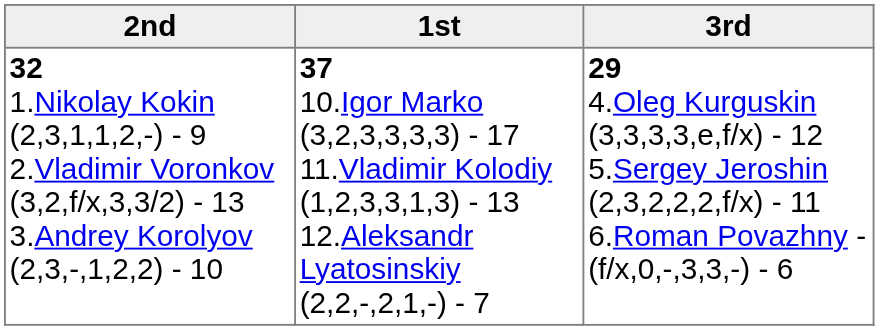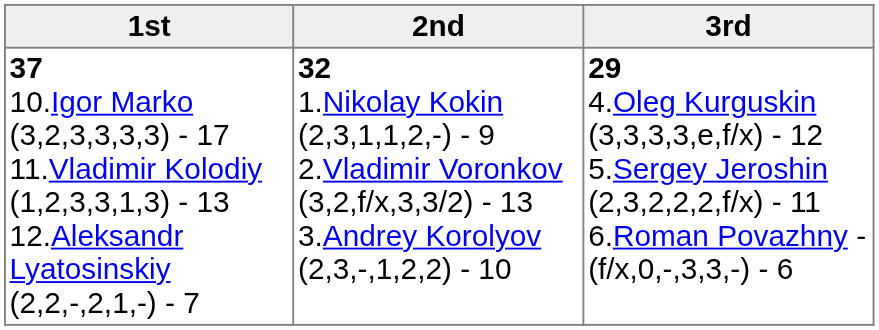columns swapped: (439, 25) <-> (150, 25)
